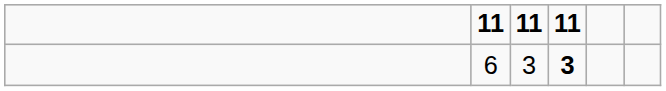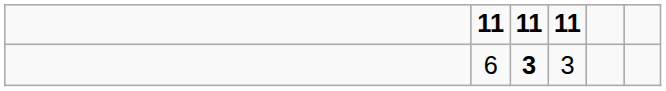(529, 64) normal -> (529, 64) bold
(567, 64) bold -> (567, 64) normal
